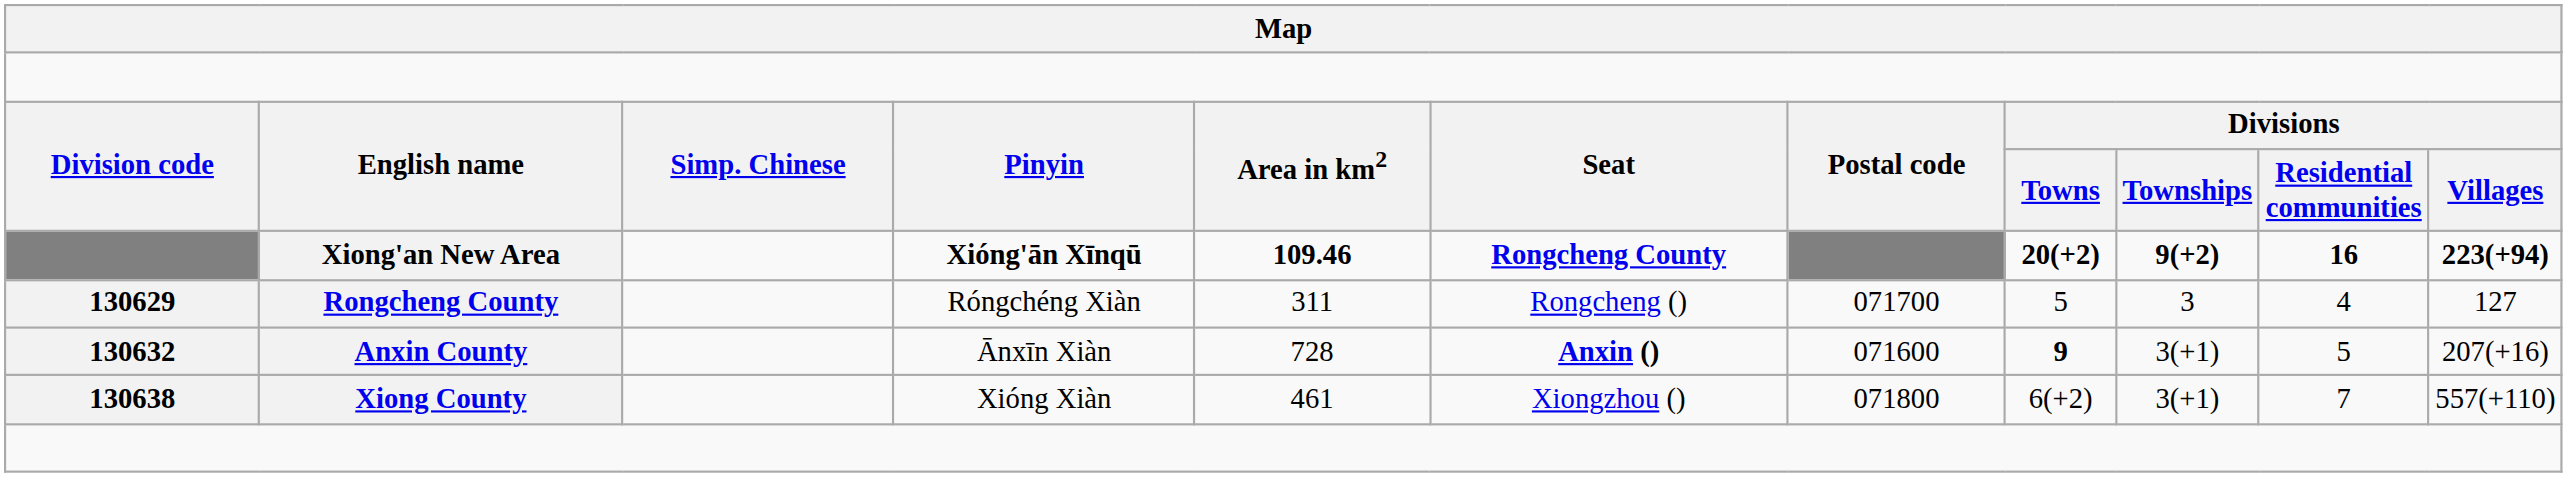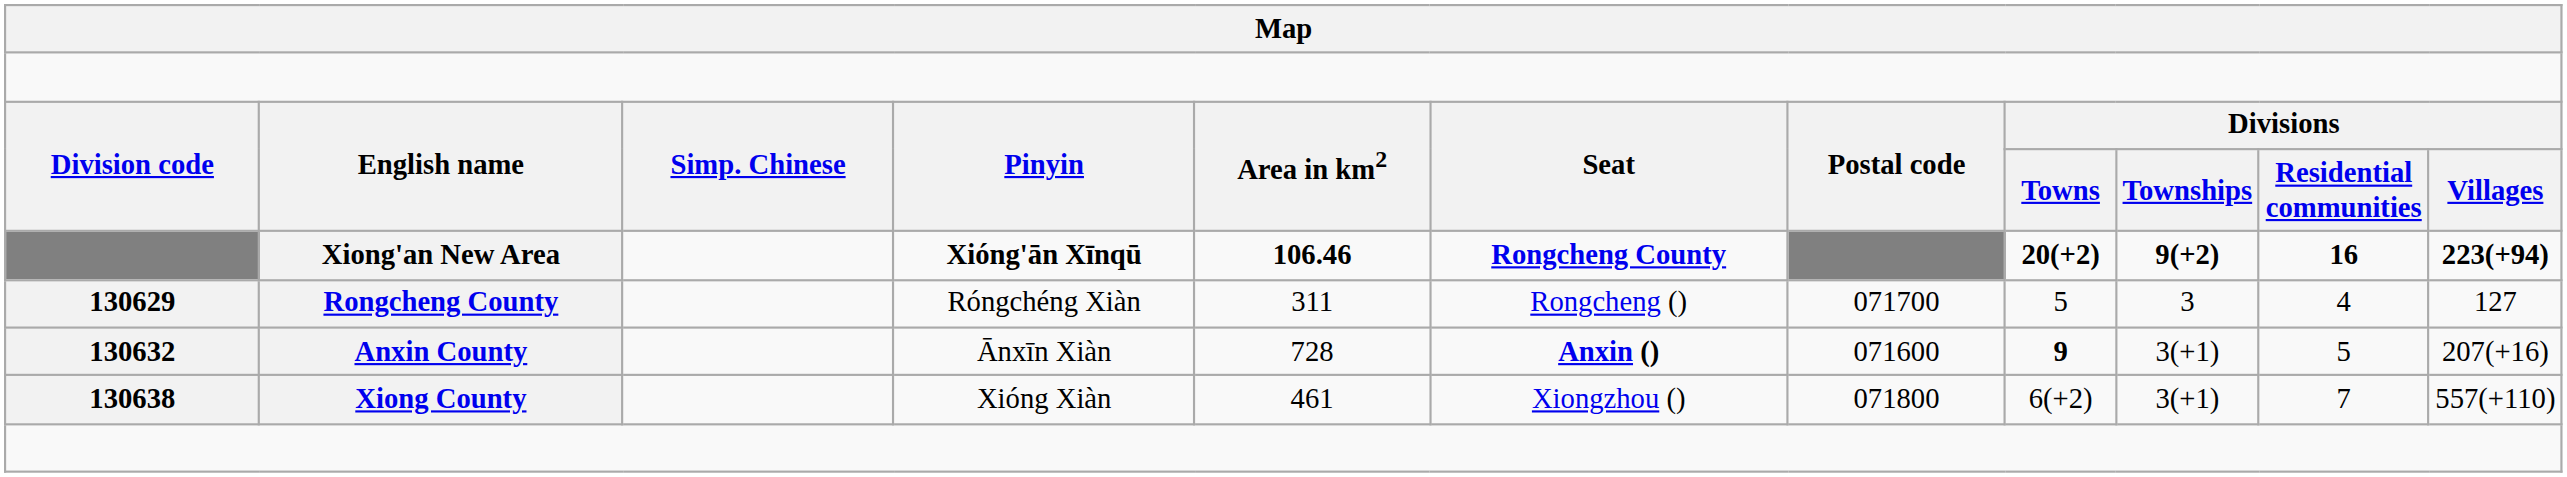(1312, 255) 109.46 -> (1312, 255) 106.46
